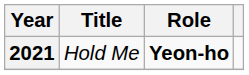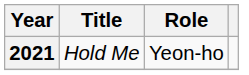(189, 52) bold -> (186, 52) normal
